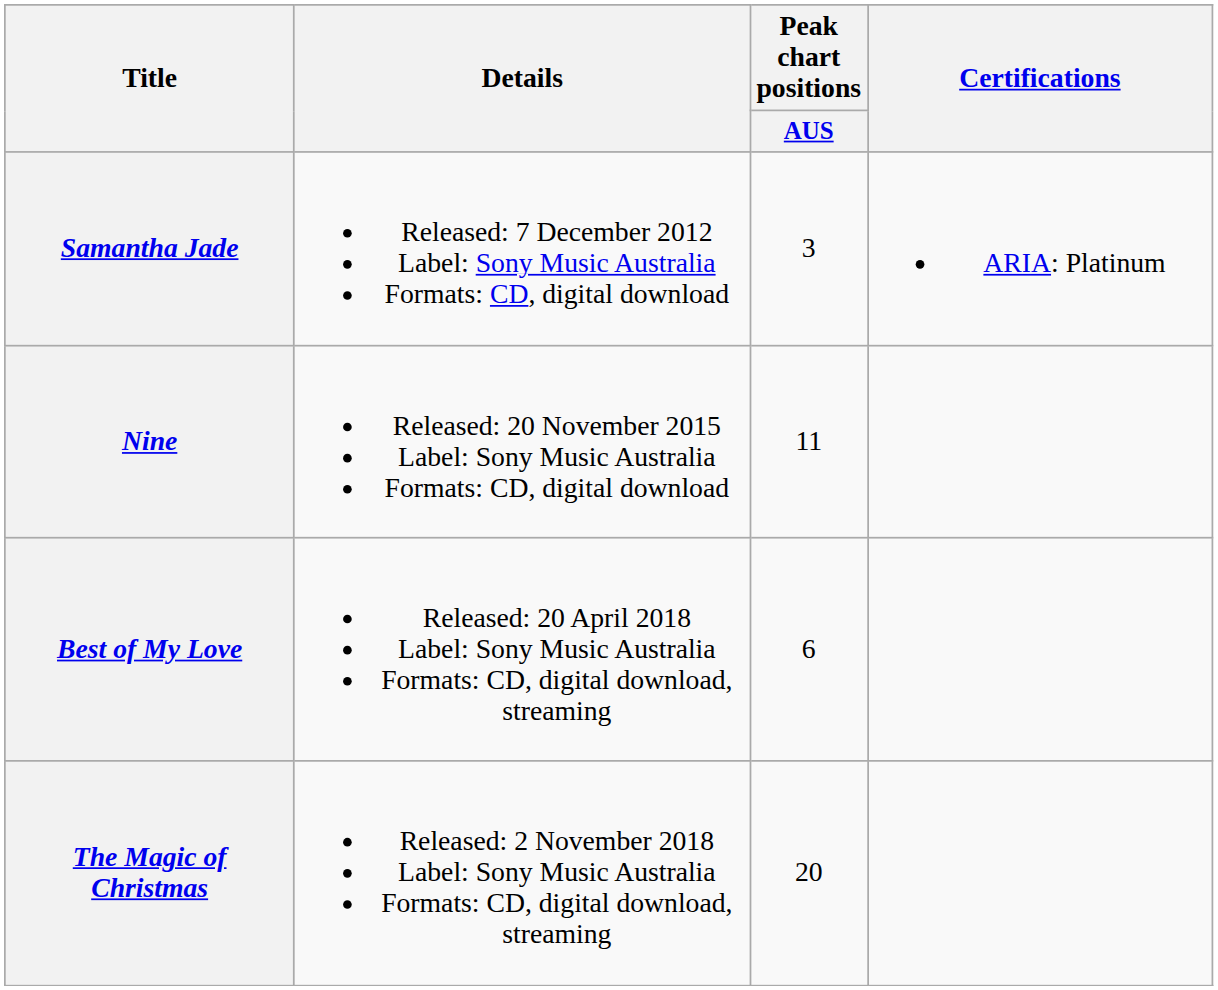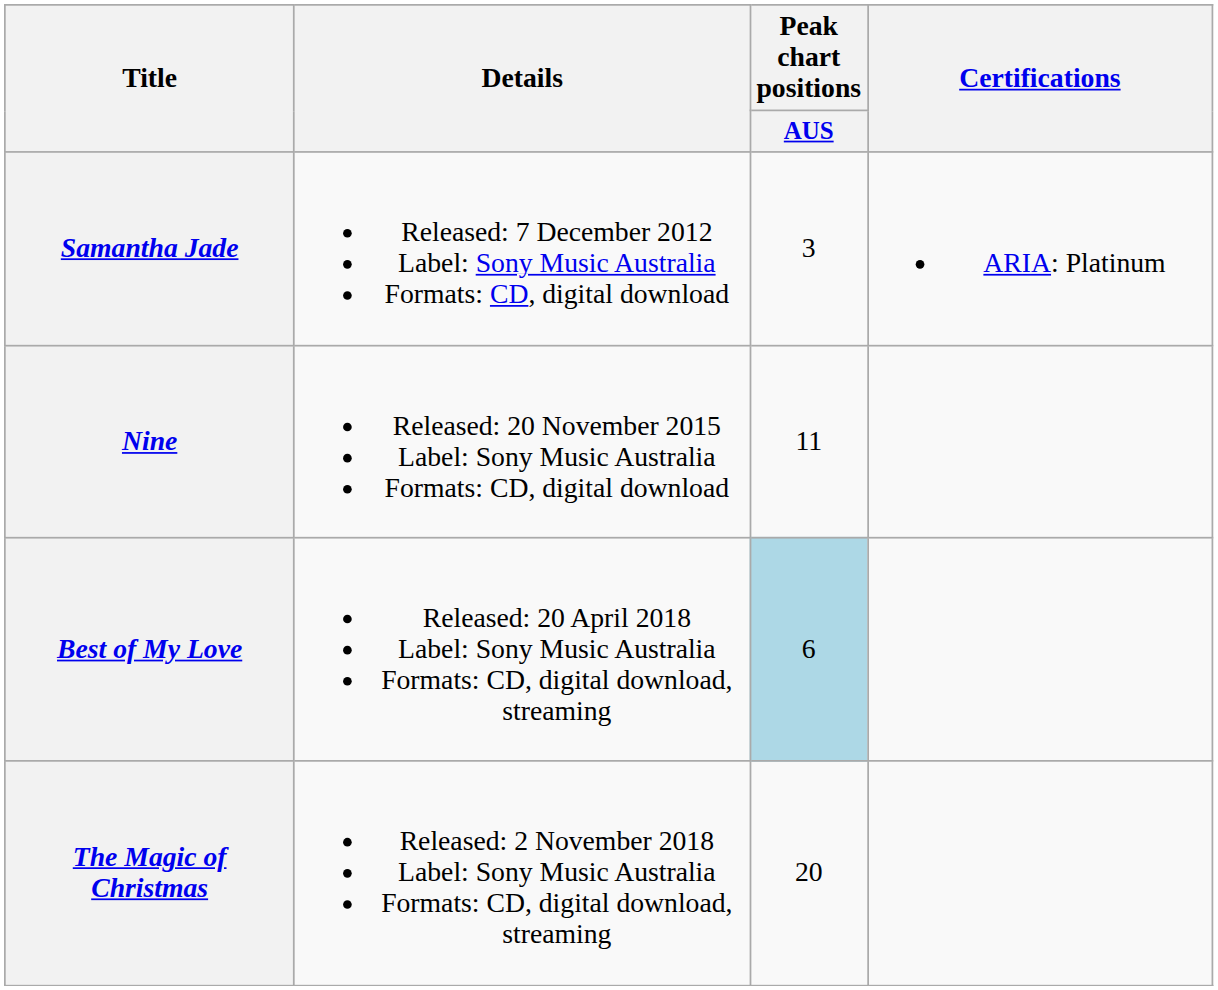(809, 649) no background -> (809, 649) lightblue background
